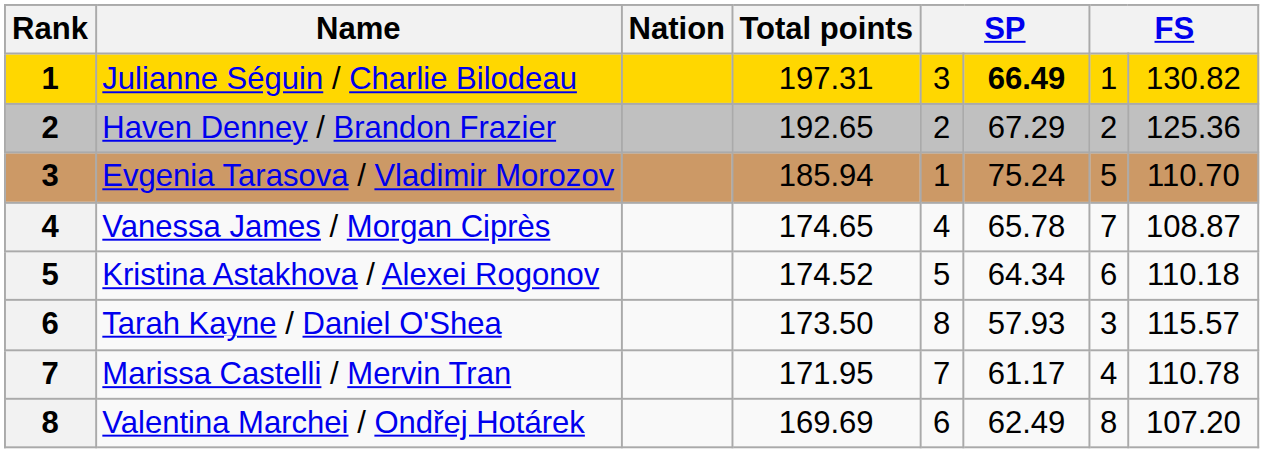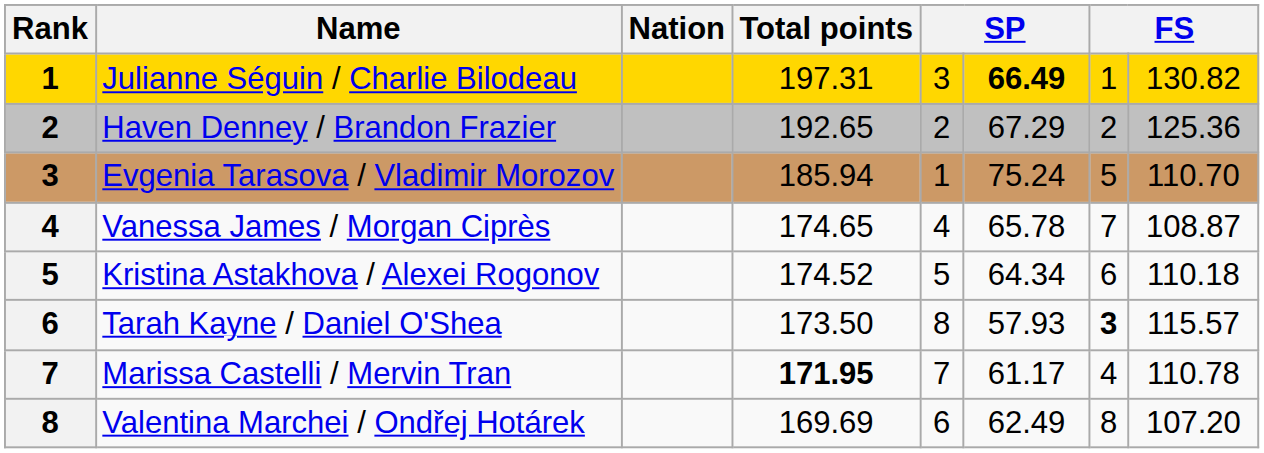(1109, 324) normal -> (1109, 324) bold
(826, 373) normal -> (826, 373) bold
